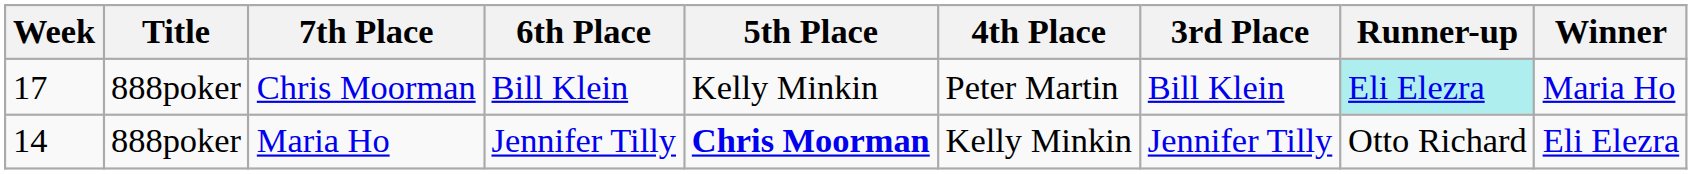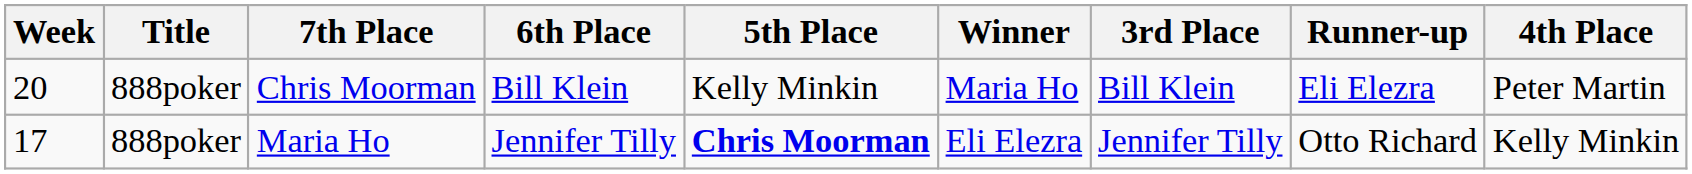columns swapped: (1039, 31) <-> (1611, 31)
(30, 86) 17 -> (30, 86) 20
(1416, 86) paleturquoise background -> (1367, 86) no background
(30, 140) 14 -> (30, 140) 17
